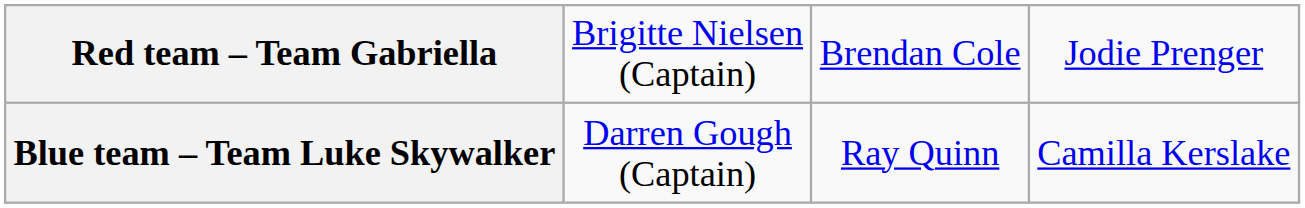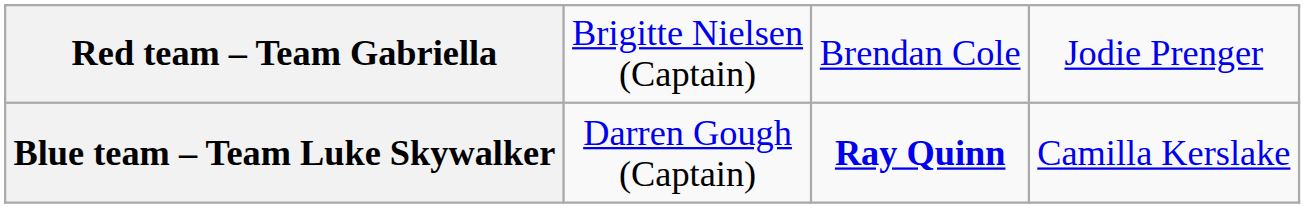(920, 152) normal -> (920, 152) bold
